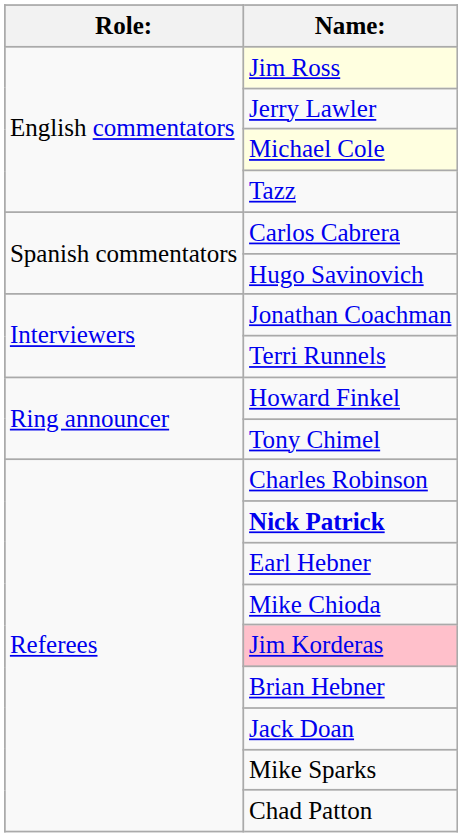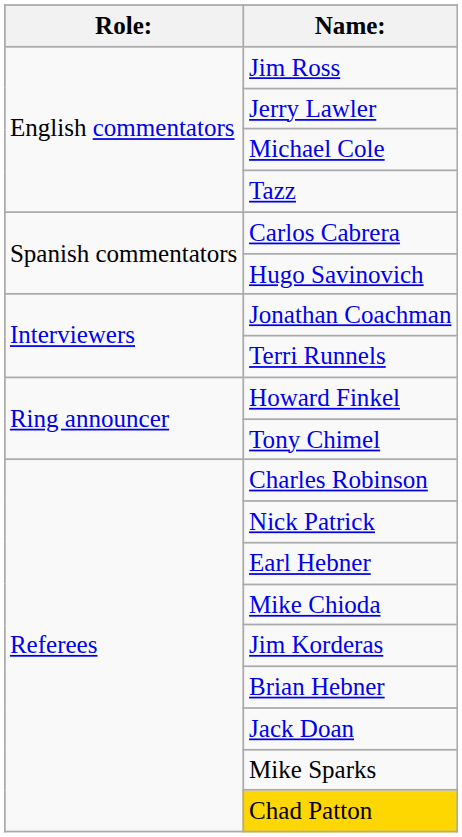(295, 66) lightyellow background -> (295, 66) no background
(317, 149) lightyellow background -> (317, 149) no background
(317, 521) bold -> (312, 521) normal
(316, 645) pink background -> (316, 645) no background
(311, 810) no background -> (311, 810) gold background
